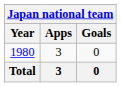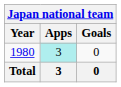(58, 52) no background -> (58, 52) paleturquoise background
